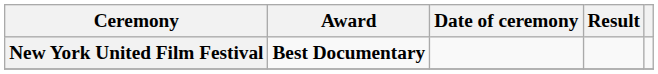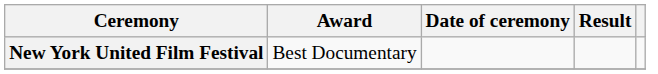(349, 52) bold -> (345, 52) normal
